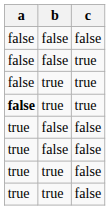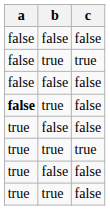(55, 60) false -> (52, 60) true
(52, 82) true -> (55, 82) false
(86, 82) true -> (88, 82) false
(86, 104) true -> (88, 104) false
(55, 149) false -> (52, 149) true
(88, 149) false -> (86, 149) true
(52, 171) true -> (55, 171) false
